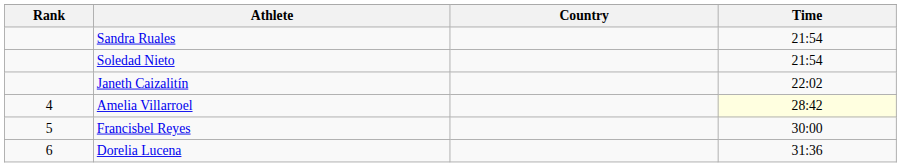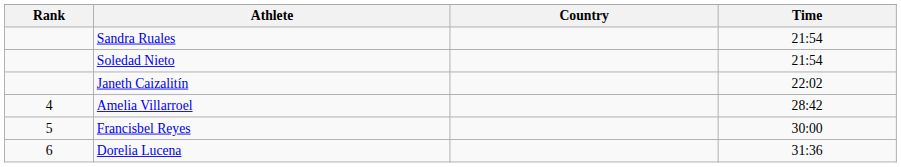(807, 106) lightyellow background -> (807, 106) no background
